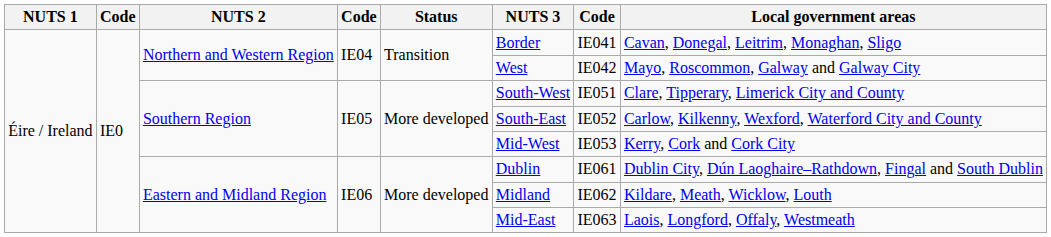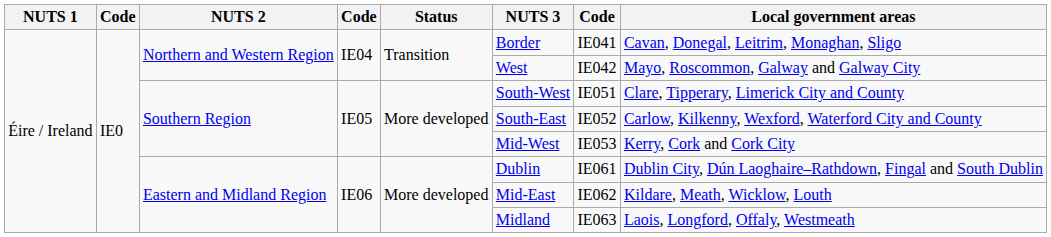(523, 194) Midland -> (526, 194) Mid-East
(526, 220) Mid-East -> (523, 220) Midland
